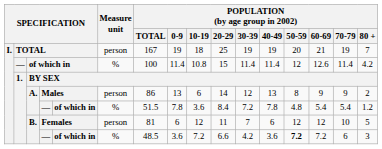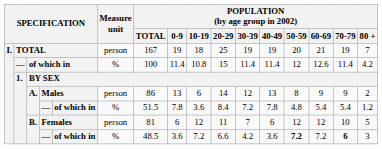(345, 136) normal -> (345, 136) bold
